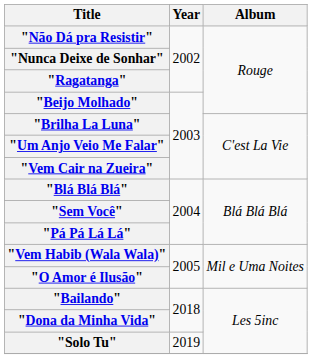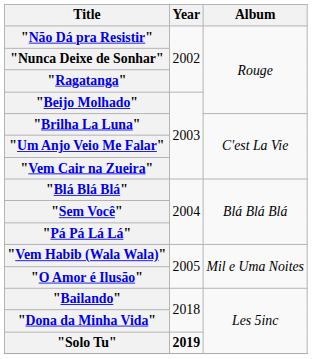(186, 342) normal -> (186, 342) bold
